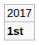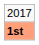(15, 31) no background -> (15, 31) lightsalmon background
